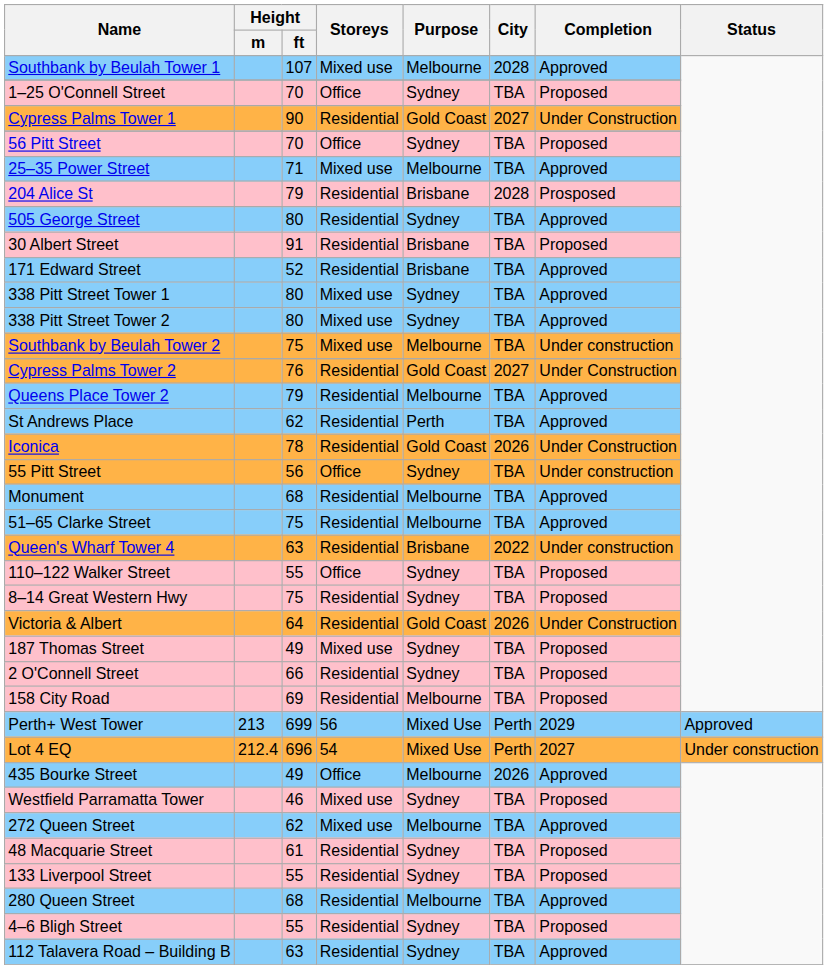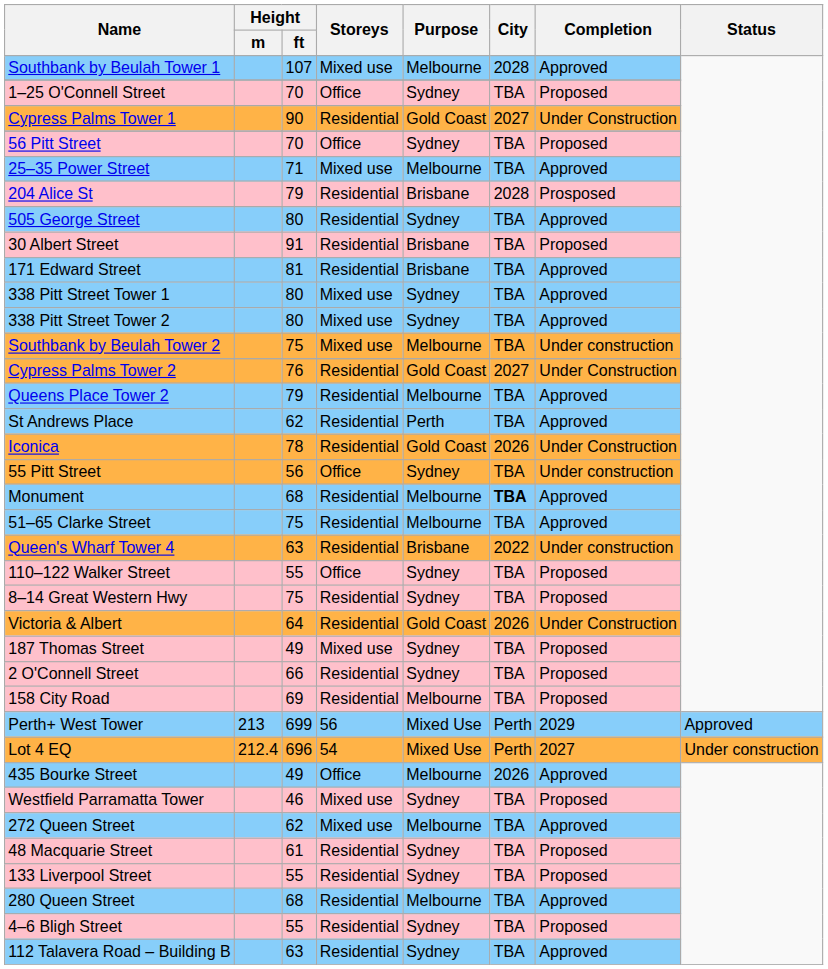(294, 270) 52 -> (294, 270) 81
(509, 497) normal -> (510, 497) bold
